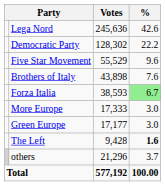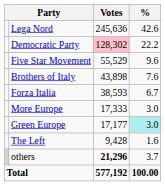(111, 44) no background -> (111, 44) pink background
(152, 92) lightgreen background -> (152, 92) no background
(152, 124) no background -> (152, 124) paleturquoise background
(152, 141) bold -> (152, 141) normal
(114, 157) normal -> (114, 157) bold
